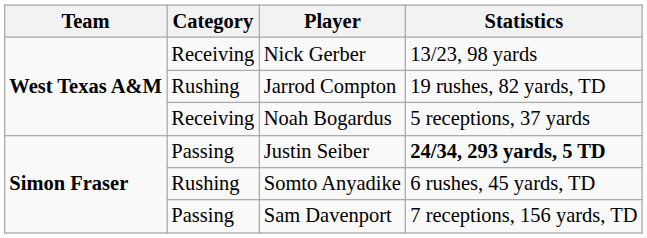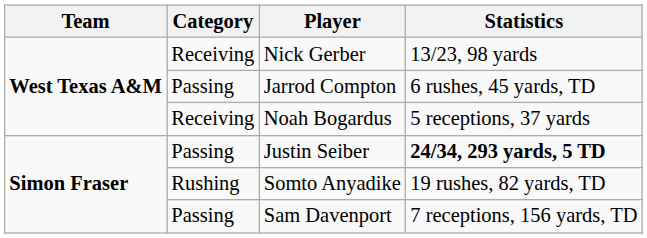(205, 86) Rushing -> (203, 86) Passing
(508, 86) 19 rushes, 82 yards, TD -> (503, 86) 6 rushes, 45 yards, TD
(503, 183) 6 rushes, 45 yards, TD -> (508, 183) 19 rushes, 82 yards, TD
